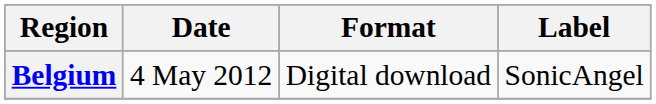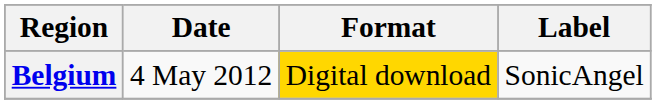(388, 74) no background -> (388, 74) gold background
